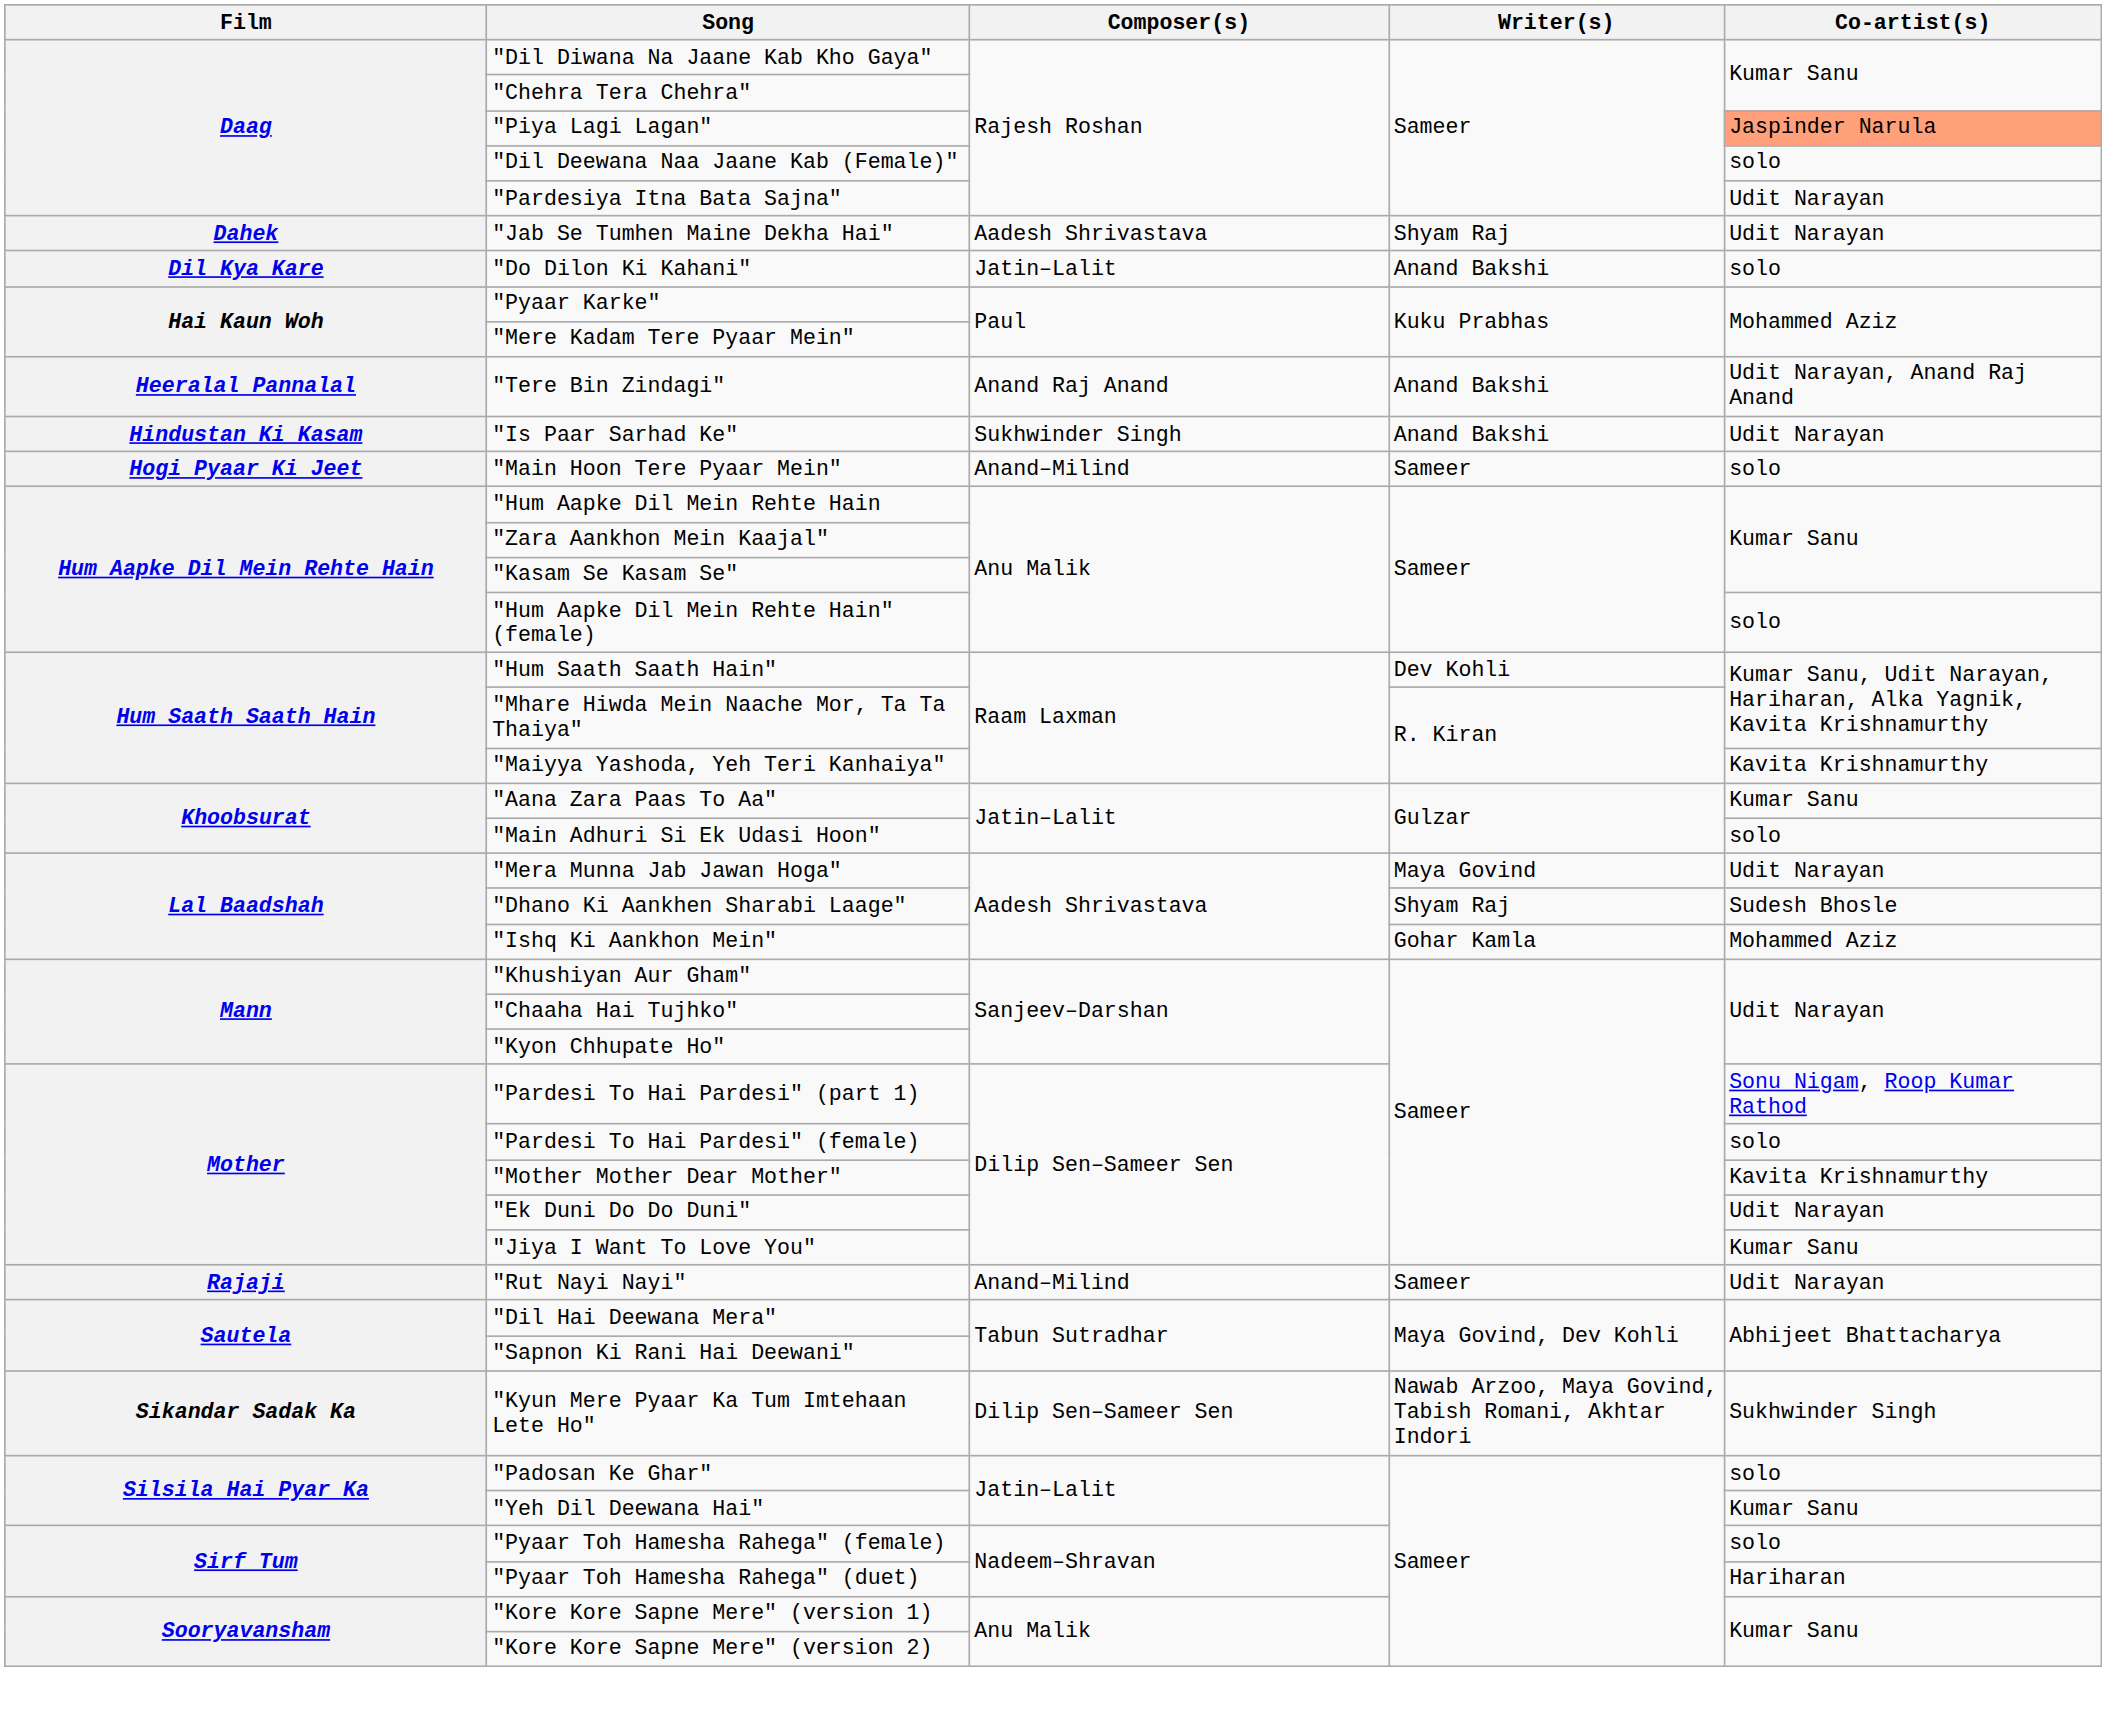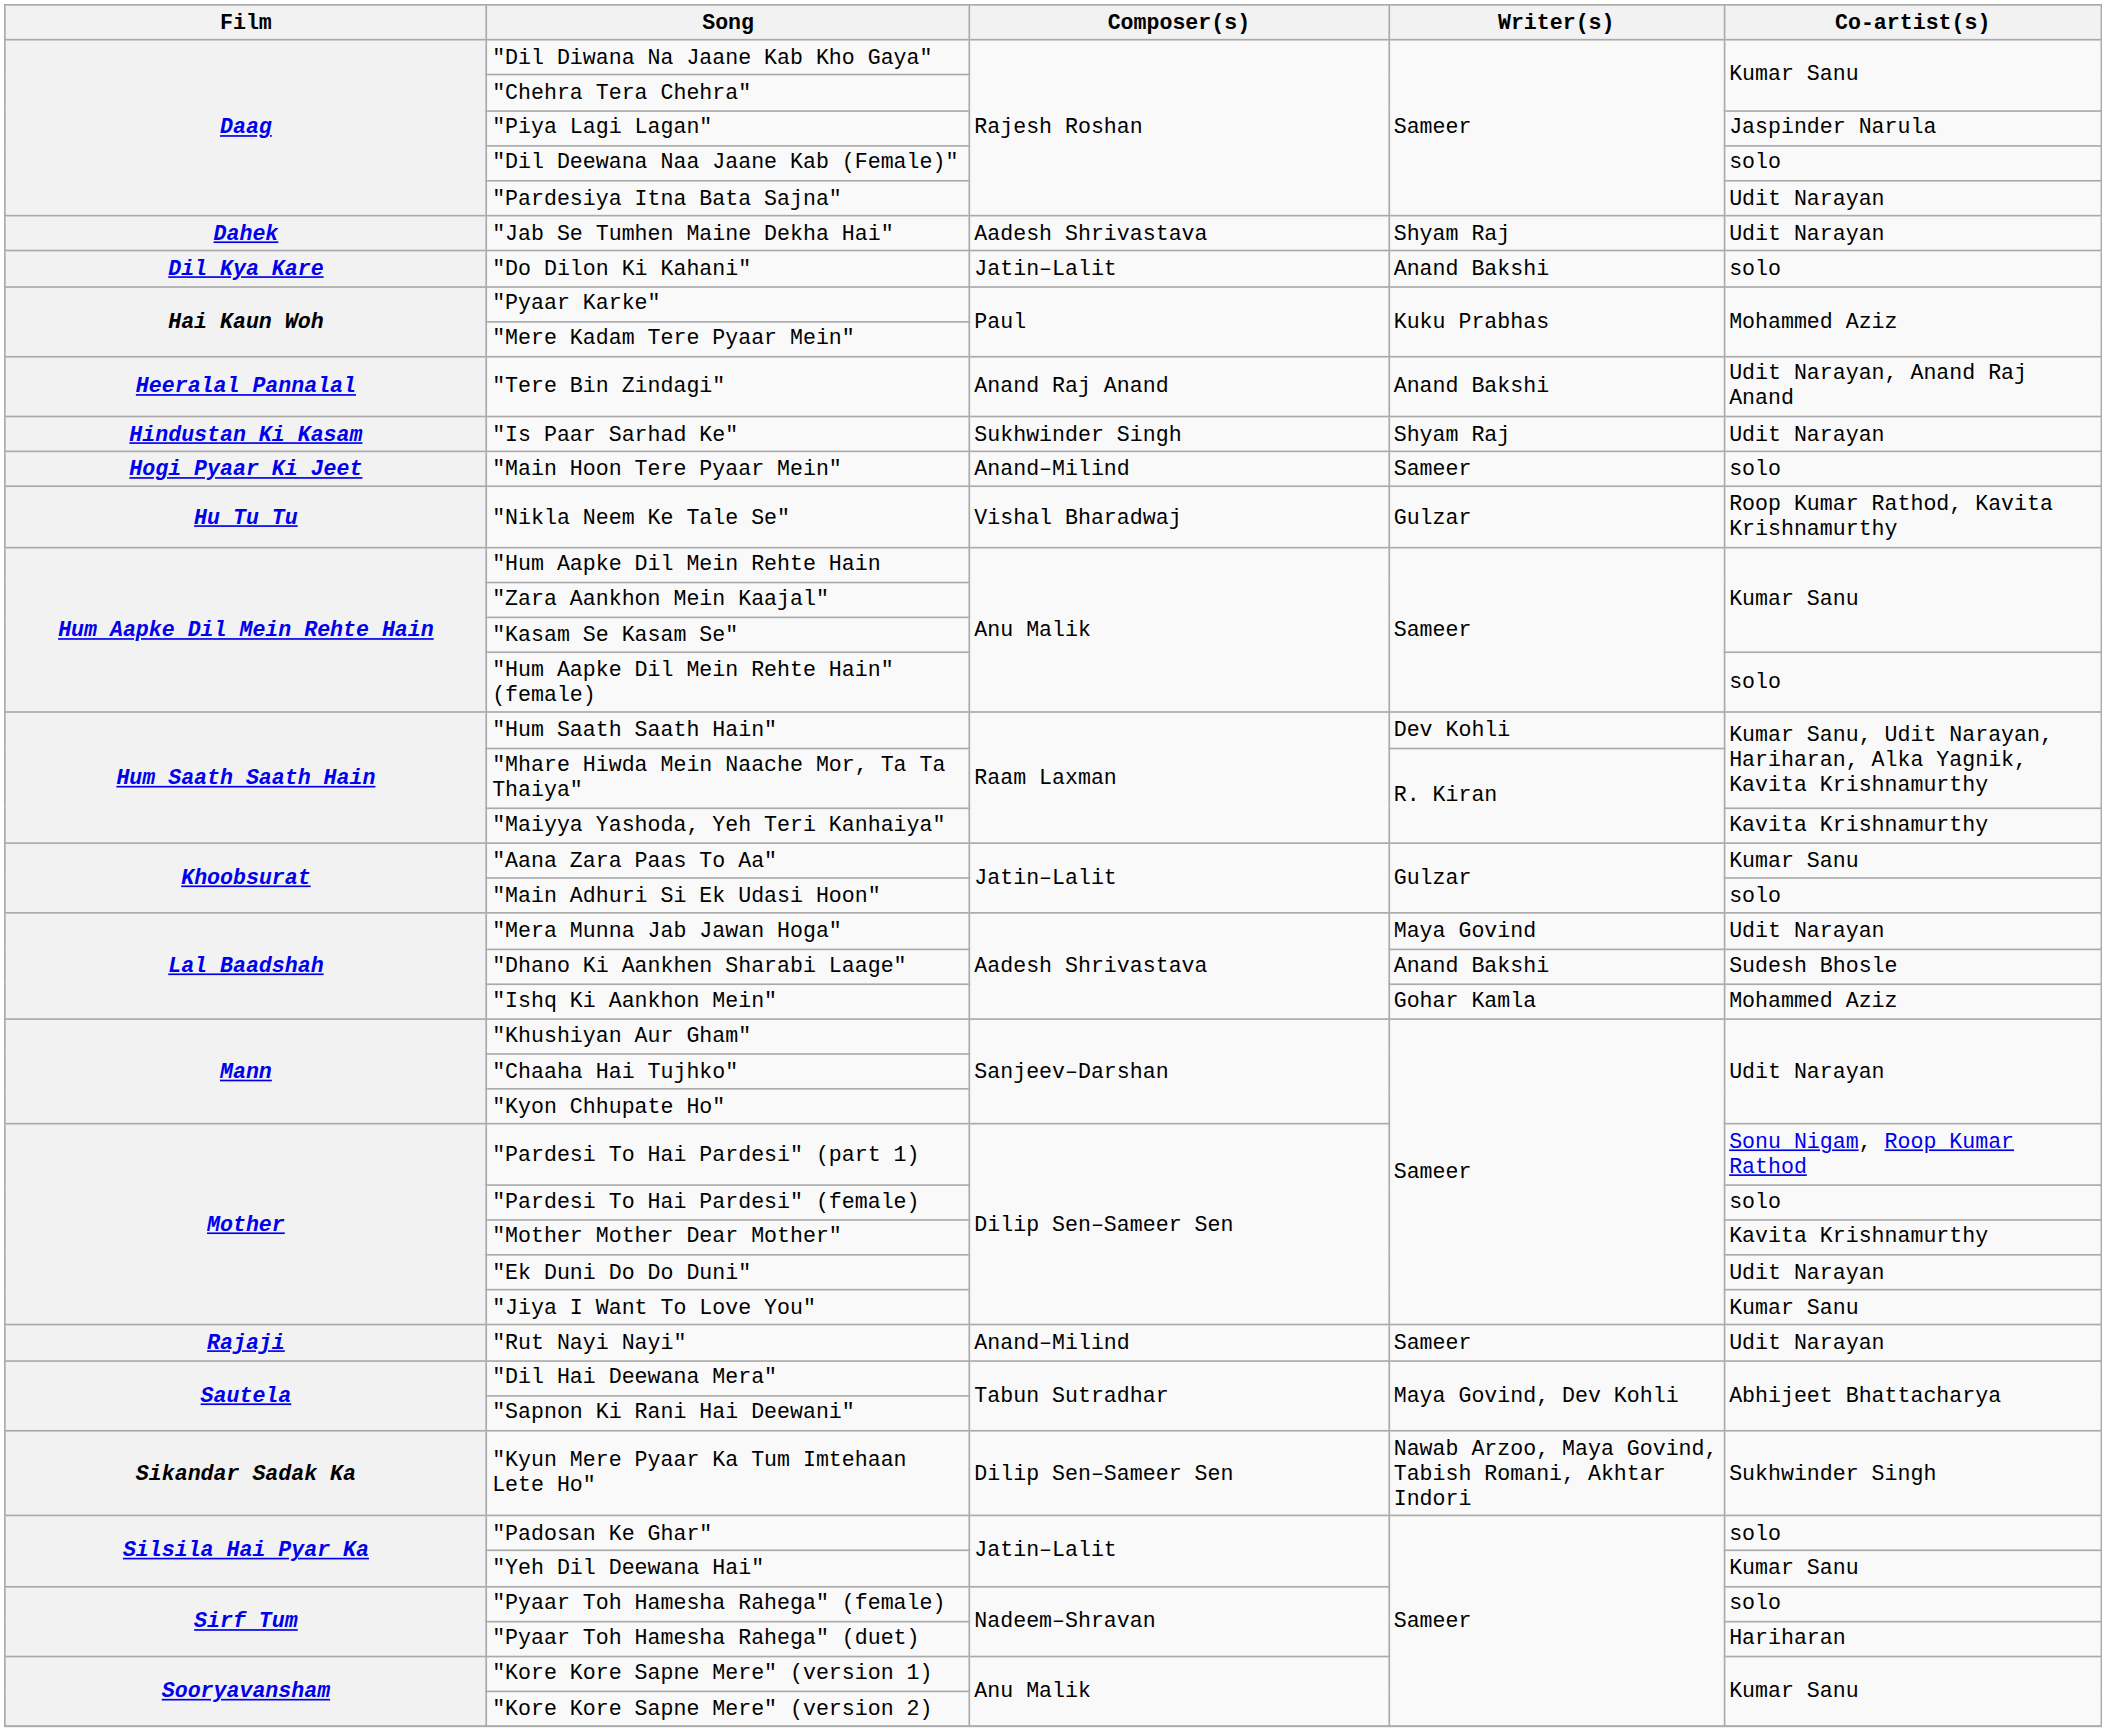(1833, 128) lightsalmon background -> (1833, 128) no background
(1471, 434) Anand Bakshi -> (1452, 434) Shyam Raj
+ row: (641, 517)
(1452, 906) Shyam Raj -> (1471, 966) Anand Bakshi
